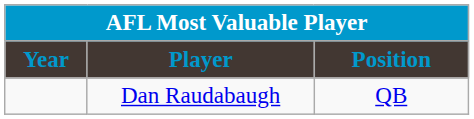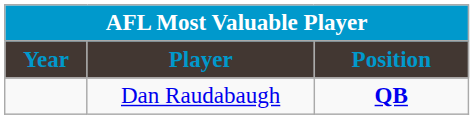(391, 95) normal -> (391, 95) bold
